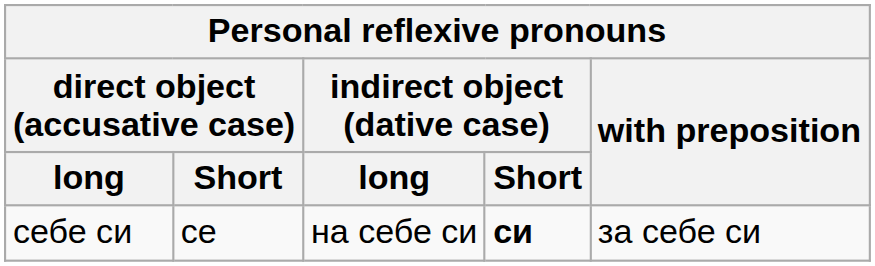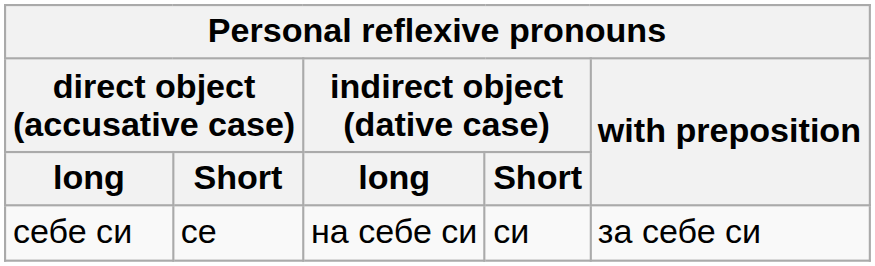(513, 232) bold -> (511, 232) normal
